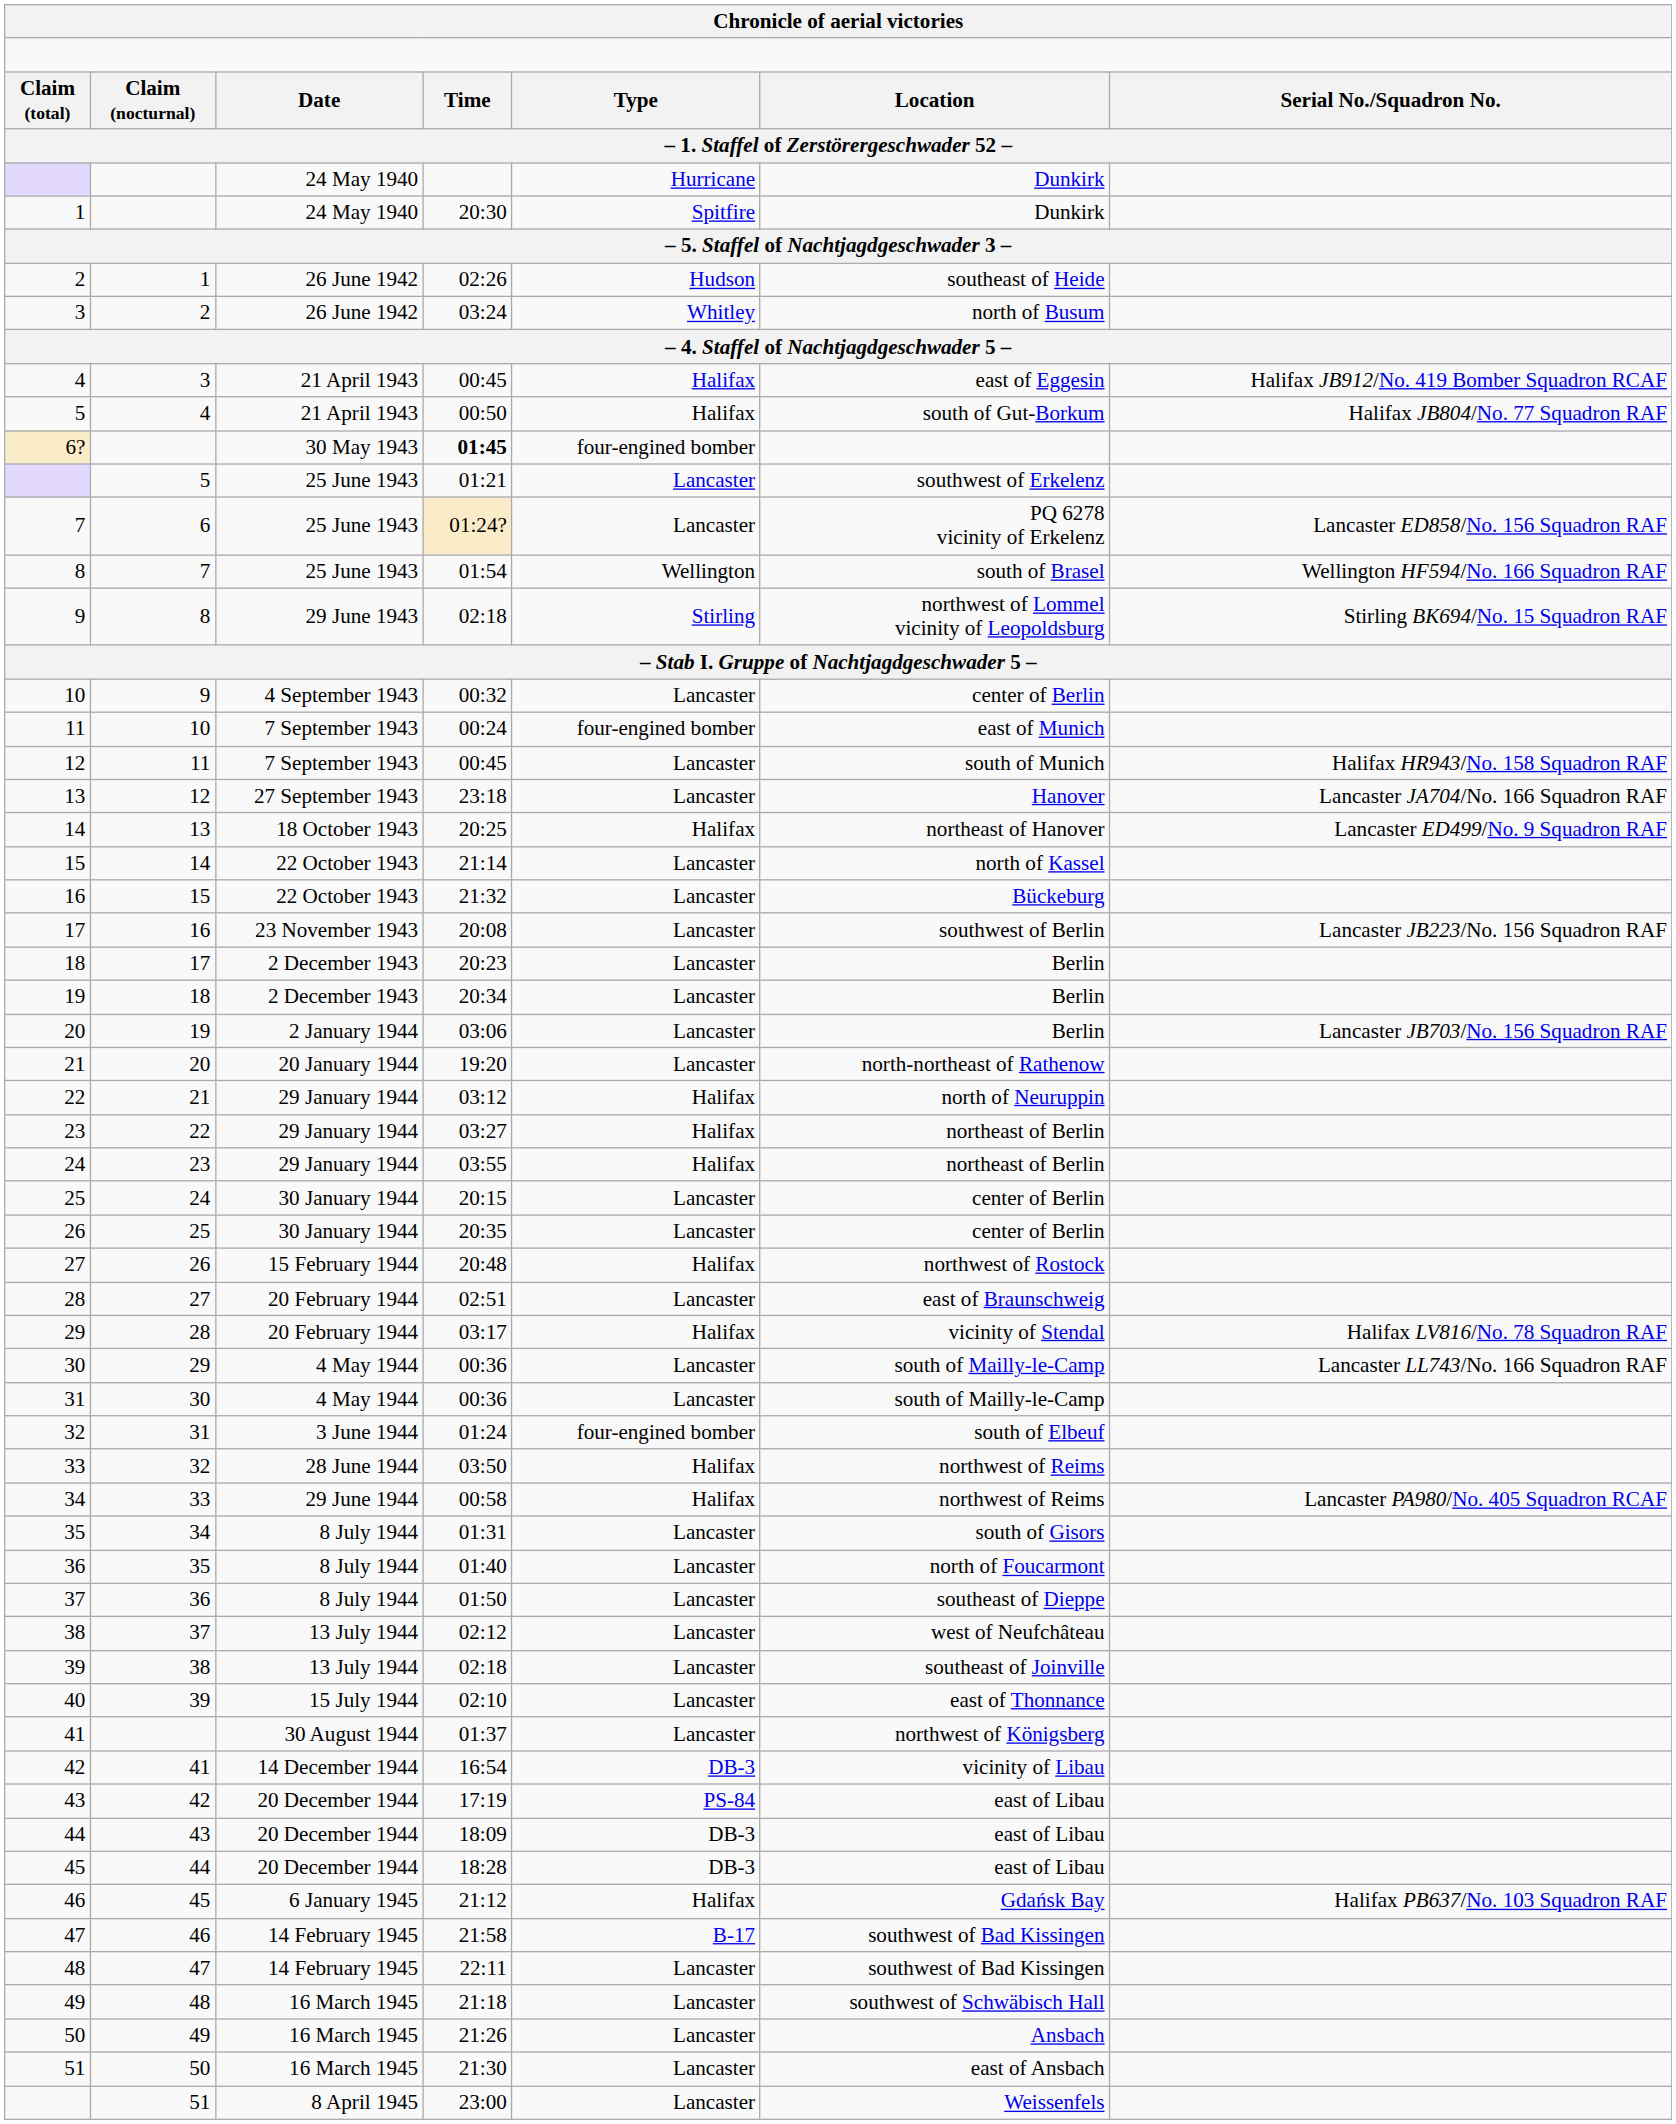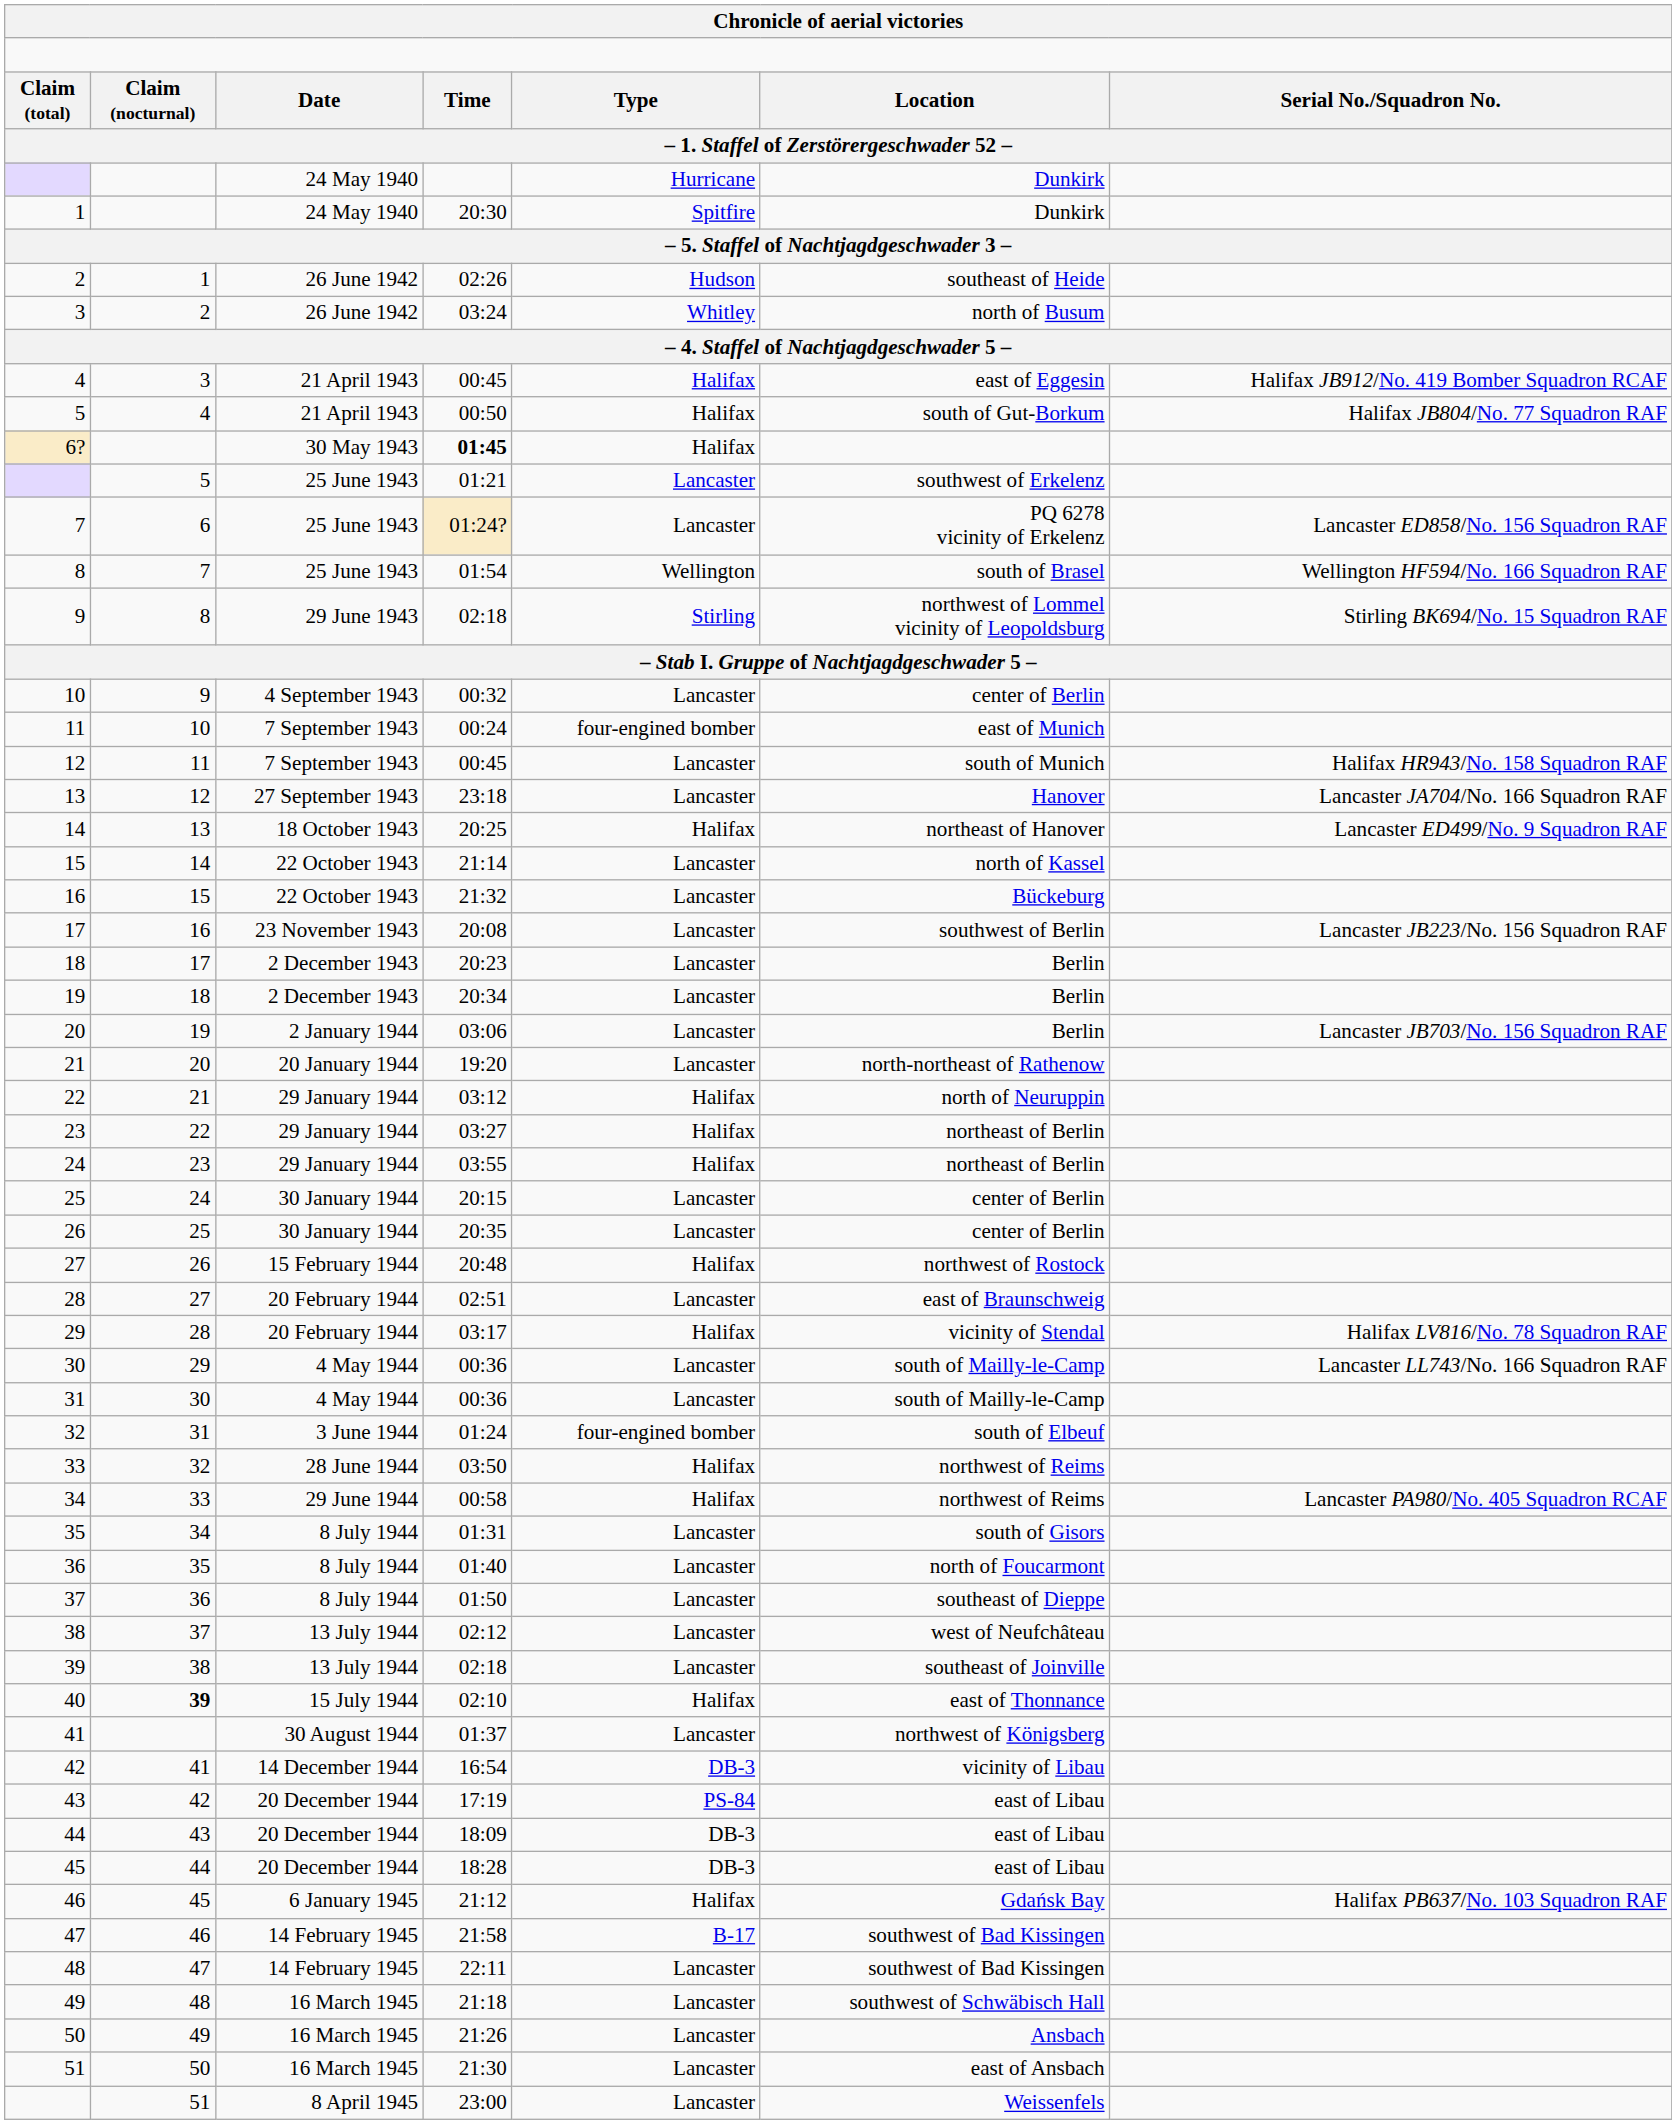(666, 446) four-engined bomber -> (723, 446) Halifax
(200, 1700) normal -> (200, 1700) bold
(714, 1700) Lancaster -> (723, 1700) Halifax
